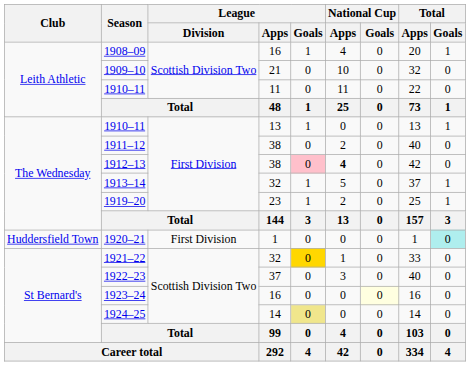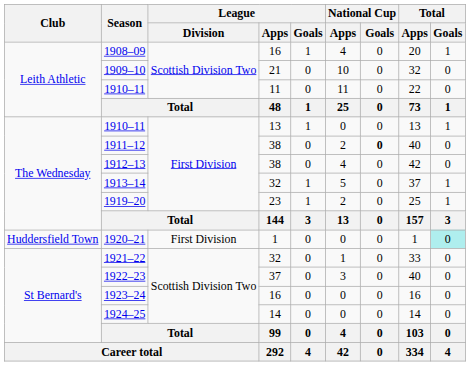(380, 145) normal -> (380, 145) bold
(308, 164) pink background -> (308, 164) no background
(343, 164) bold -> (343, 164) normal
(308, 257) gold background -> (308, 257) no background
(380, 295) lightyellow background -> (380, 295) no background
(308, 314) khaki background -> (308, 314) no background
